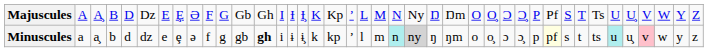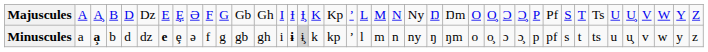(96, 36) normal -> (97, 36) bold
(164, 36) normal -> (164, 36) bold
(264, 36) bold -> (264, 36) normal
(292, 36) normal -> (292, 36) bold
(303, 36) no background -> (303, 36) lightgrey background
(395, 36) paleturquoise background -> (395, 36) no background
(414, 36) lightgrey background -> (414, 36) no background
(552, 36) lightyellow background -> (552, 36) no background
(614, 36) paleturquoise background -> (614, 36) no background
(645, 36) pink background -> (645, 36) no background
